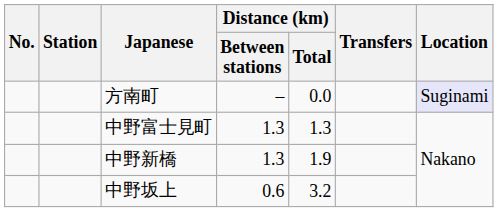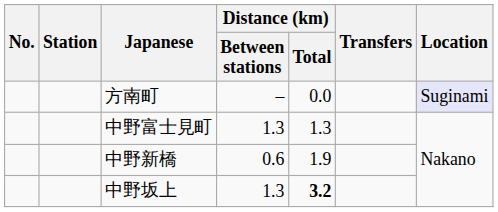(273, 159) 1.3 -> (273, 159) 0.6
(273, 191) 0.6 -> (273, 191) 1.3
(320, 191) normal -> (320, 191) bold
